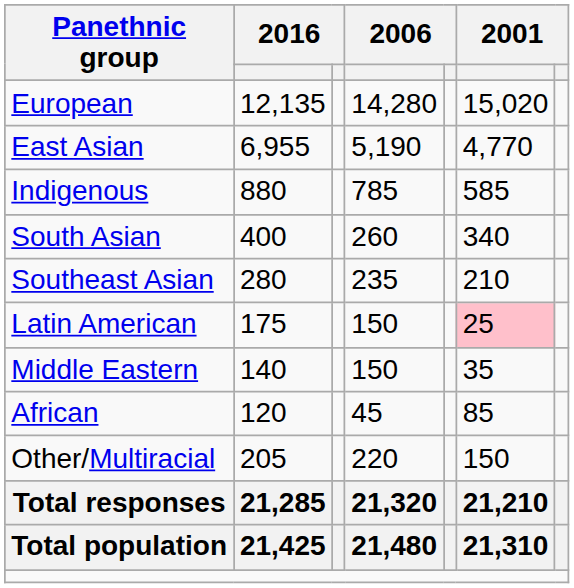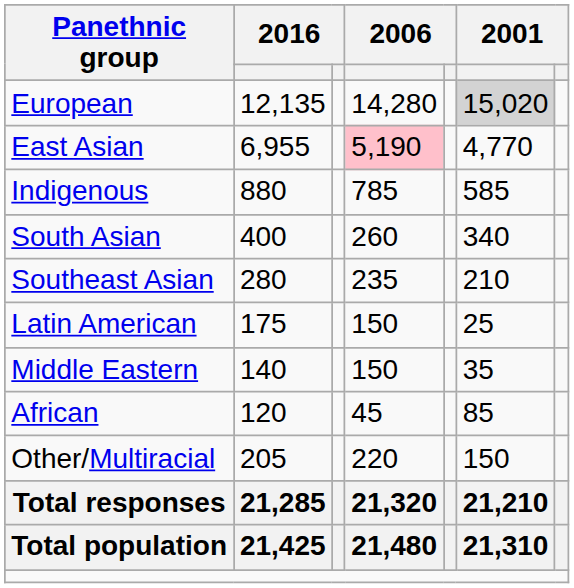(506, 102) no background -> (506, 102) lightgrey background
(386, 147) no background -> (386, 147) pink background
(478, 324) pink background -> (478, 324) no background
